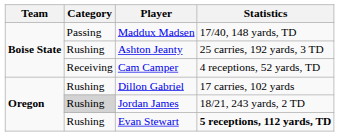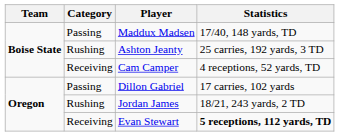(86, 85) Rushing -> (84, 85) Passing
(86, 103) lightgrey background -> (86, 103) no background
(86, 121) Rushing -> (90, 121) Receiving
